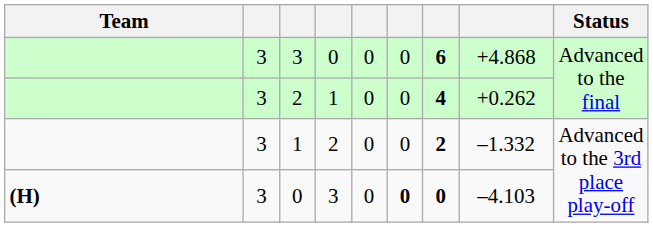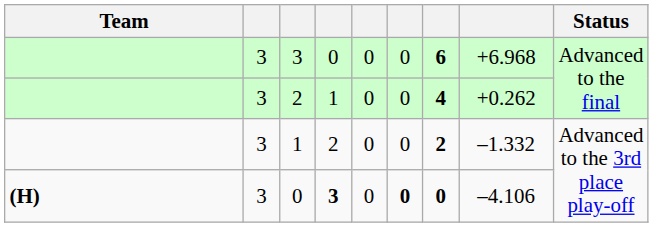(506, 57) +4.868 -> (506, 57) +6.968
(333, 196) normal -> (333, 196) bold
(506, 196) –4.103 -> (506, 196) –4.106
